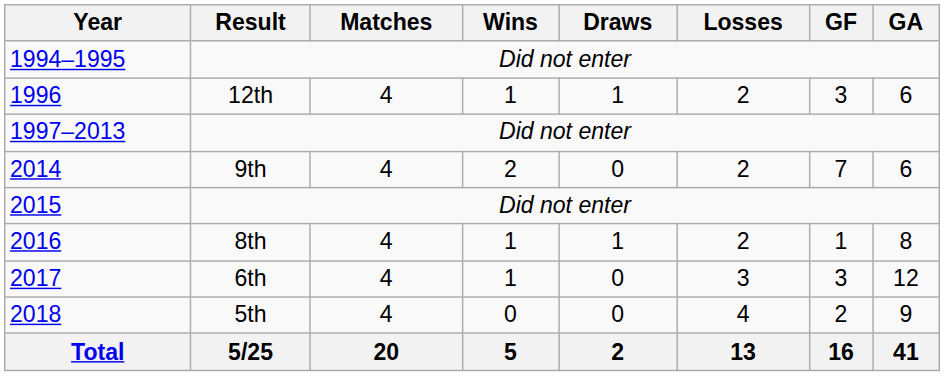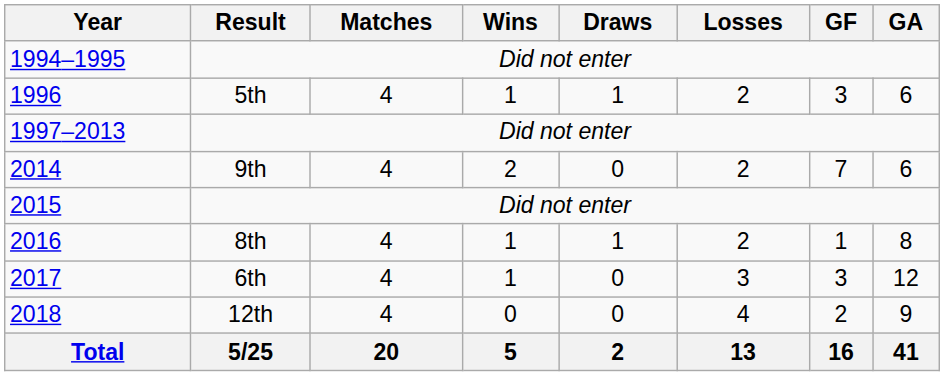(251, 95) 12th -> (251, 95) 5th
(251, 315) 5th -> (251, 315) 12th
